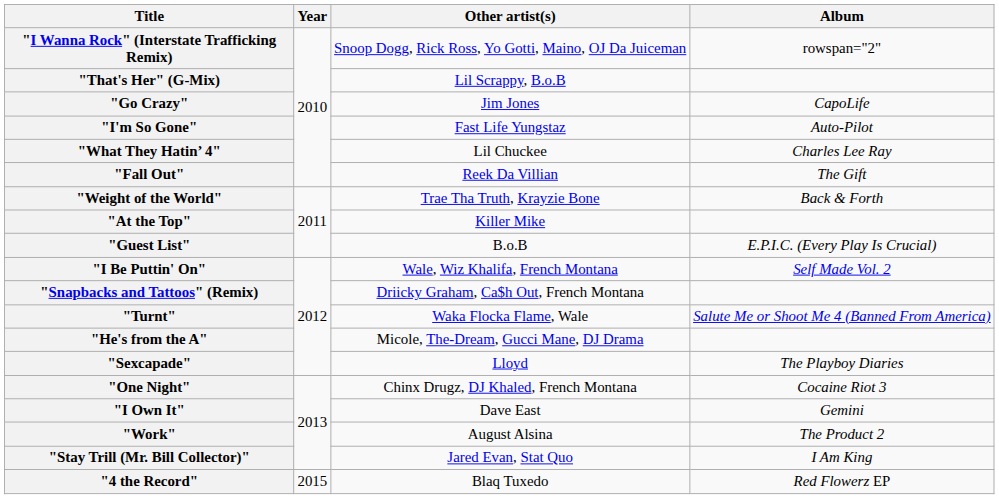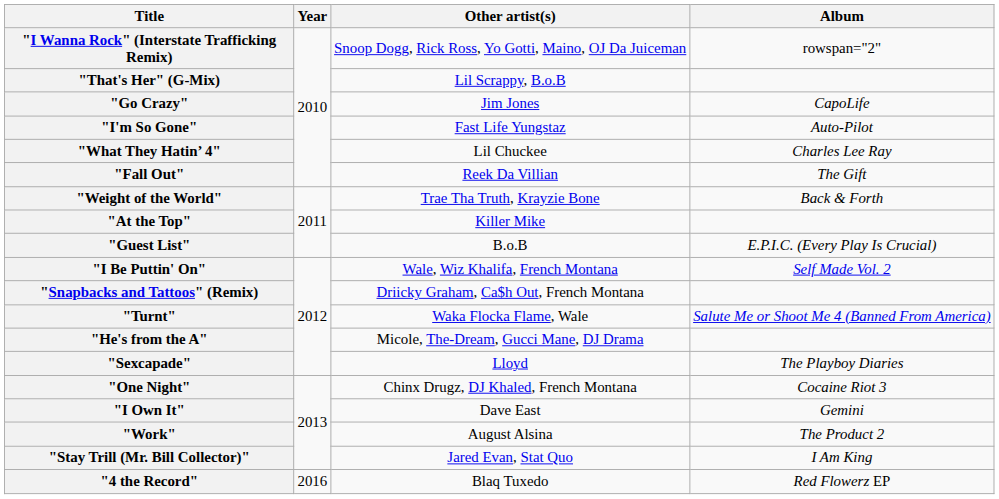(312, 481) 2015 -> (312, 481) 2016
